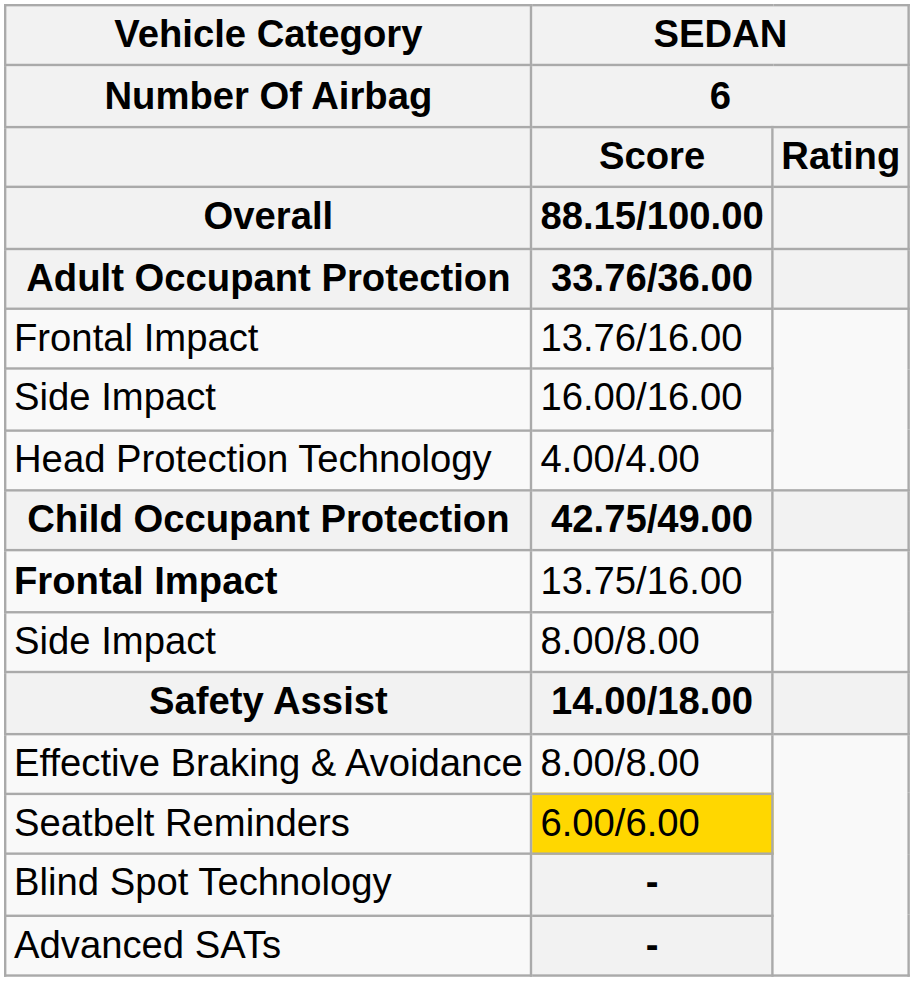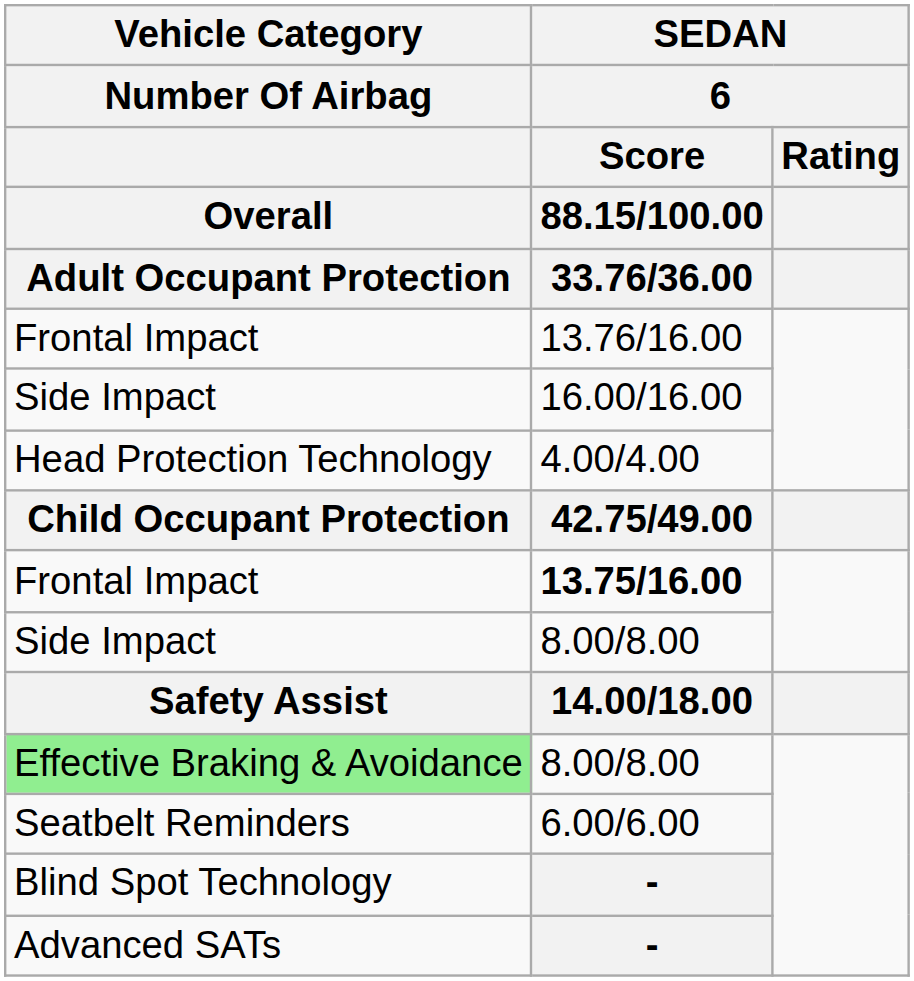(146, 580) bold -> (136, 580) normal
(641, 580) normal -> (641, 580) bold
(268, 762) no background -> (268, 762) lightgreen background
(620, 823) gold background -> (620, 823) no background
